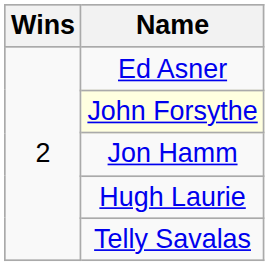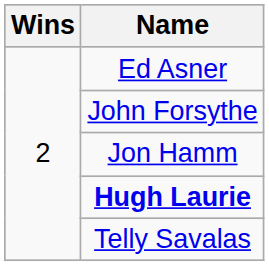(173, 111) lightyellow background -> (173, 111) no background
(173, 196) normal -> (173, 196) bold
